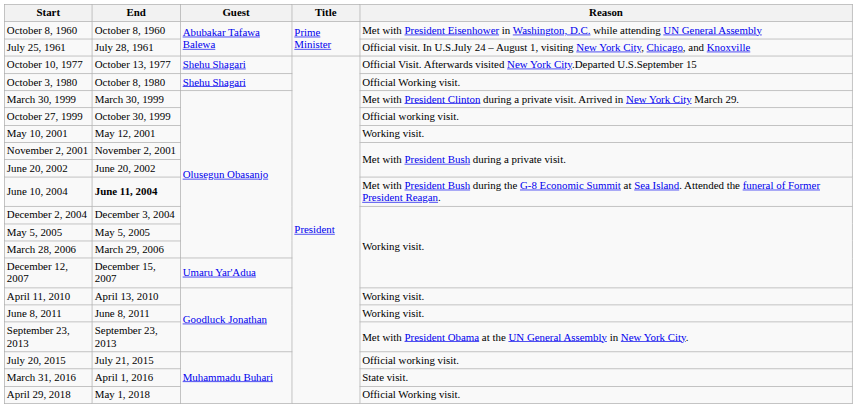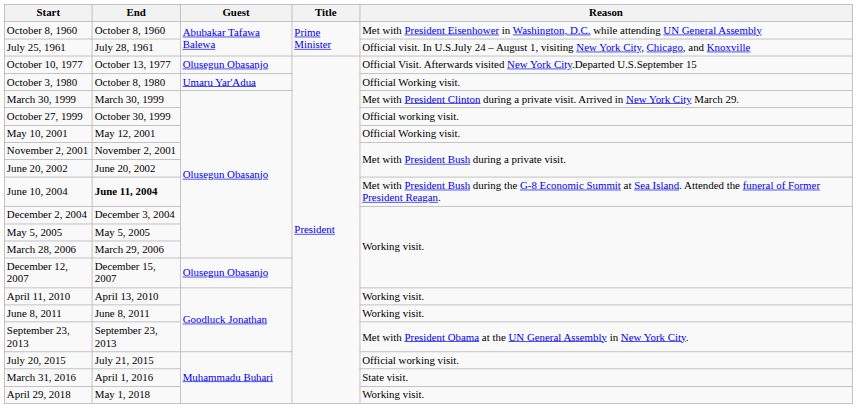(214, 64) Shehu Shagari -> (225, 64) Olusegun Obasanjo
(214, 82) Shehu Shagari -> (219, 82) Umaru Yar'Adua
(393, 133) Working visit. -> (411, 133) Official Working visit.
(219, 273) Umaru Yar'Adua -> (225, 273) Olusegun Obasanjo
(411, 394) Official Working visit. -> (393, 394) Working visit.
